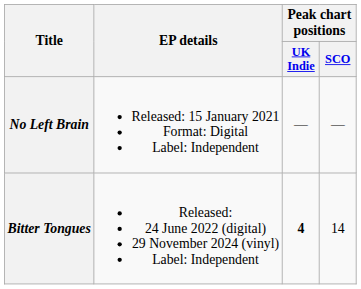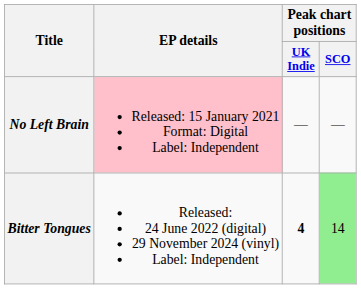(188, 132) no background -> (188, 132) pink background
(338, 228) no background -> (338, 228) lightgreen background
